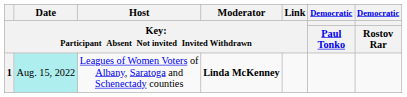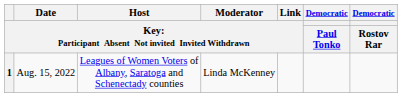(46, 72) paleturquoise background -> (46, 72) no background
(241, 72) bold -> (239, 72) normal
